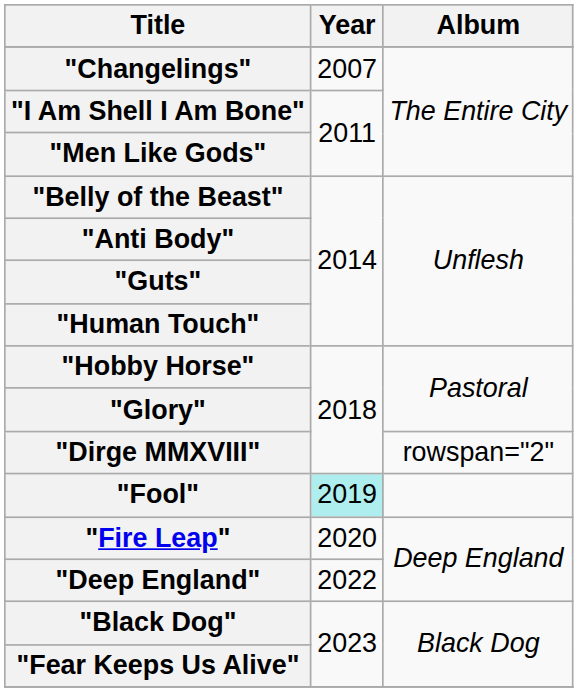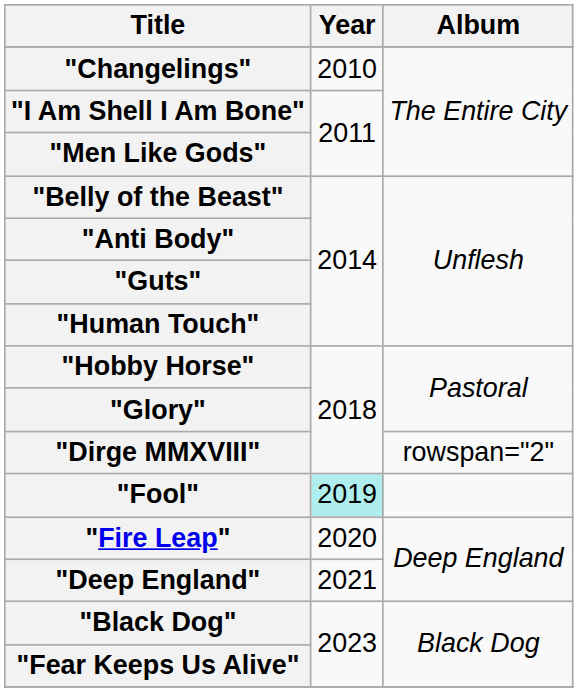(347, 68) 2007 -> (347, 68) 2010
(347, 580) 2022 -> (347, 580) 2021
